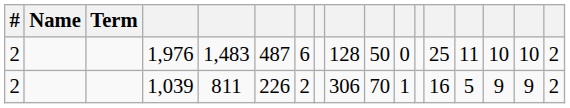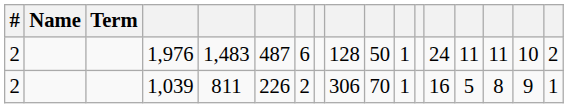(405, 53) 0 -> (405, 53) 1
(439, 53) 25 -> (439, 53) 24
(499, 53) 10 -> (498, 53) 11
(499, 86) 9 -> (498, 86) 8
(554, 86) 2 -> (553, 86) 1
